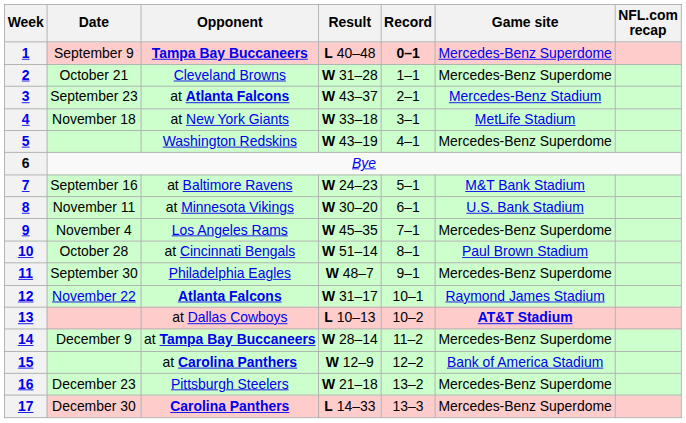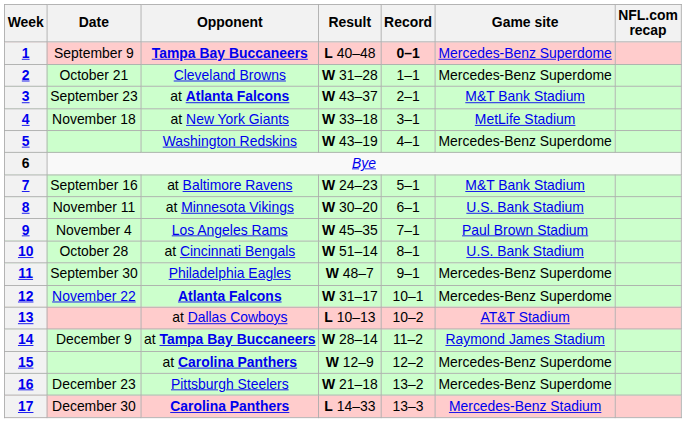(525, 97) Mercedes-Benz Stadium -> (525, 97) M&T Bank Stadium
(525, 229) Mercedes-Benz Superdome -> (525, 229) Paul Brown Stadium
(525, 251) Paul Brown Stadium -> (525, 251) U.S. Bank Stadium
(525, 296) Raymond James Stadium -> (525, 296) Mercedes-Benz Superdome
(525, 318) bold -> (525, 318) normal
(525, 340) Mercedes-Benz Superdome -> (525, 340) Raymond James Stadium
(525, 362) Bank of America Stadium -> (525, 362) Mercedes-Benz Superdome
(525, 406) Mercedes-Benz Superdome -> (525, 406) Mercedes-Benz Stadium
